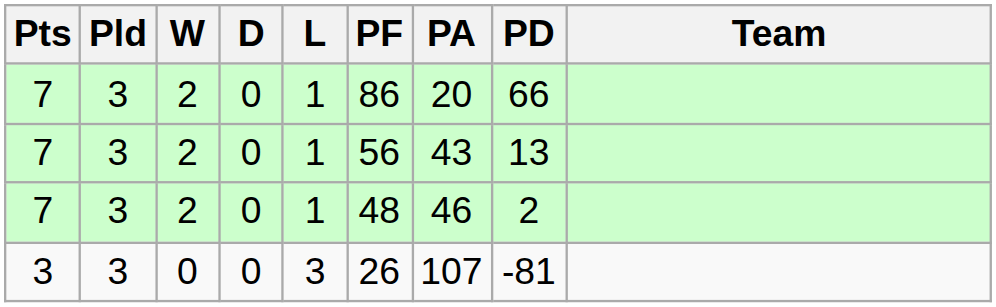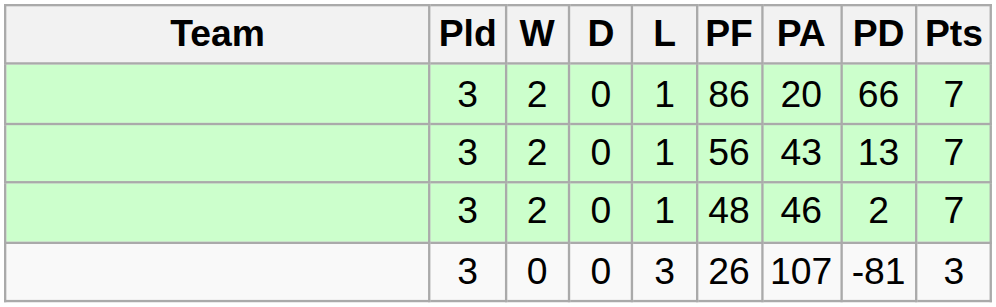columns swapped: (779, 34) <-> (43, 34)
